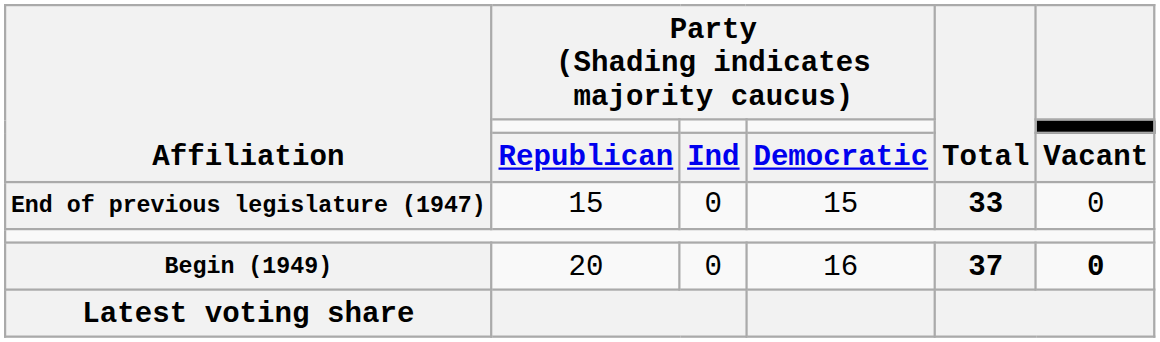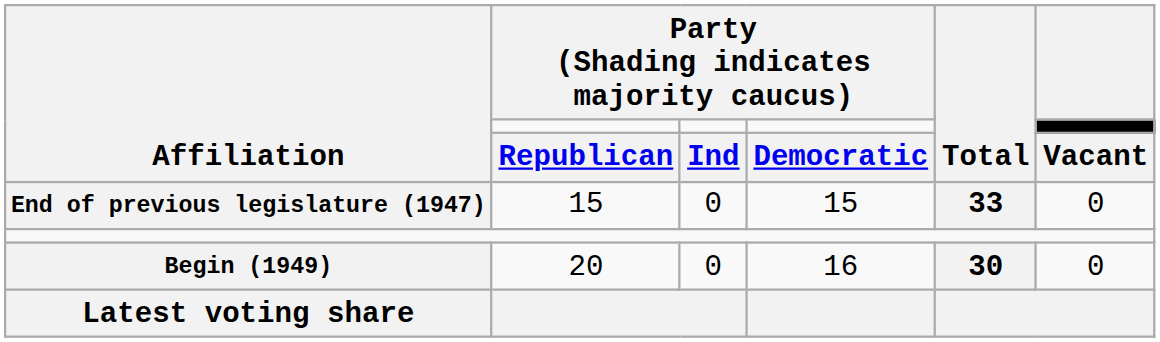(986, 266) 37 -> (986, 266) 30
(1096, 266) bold -> (1096, 266) normal
